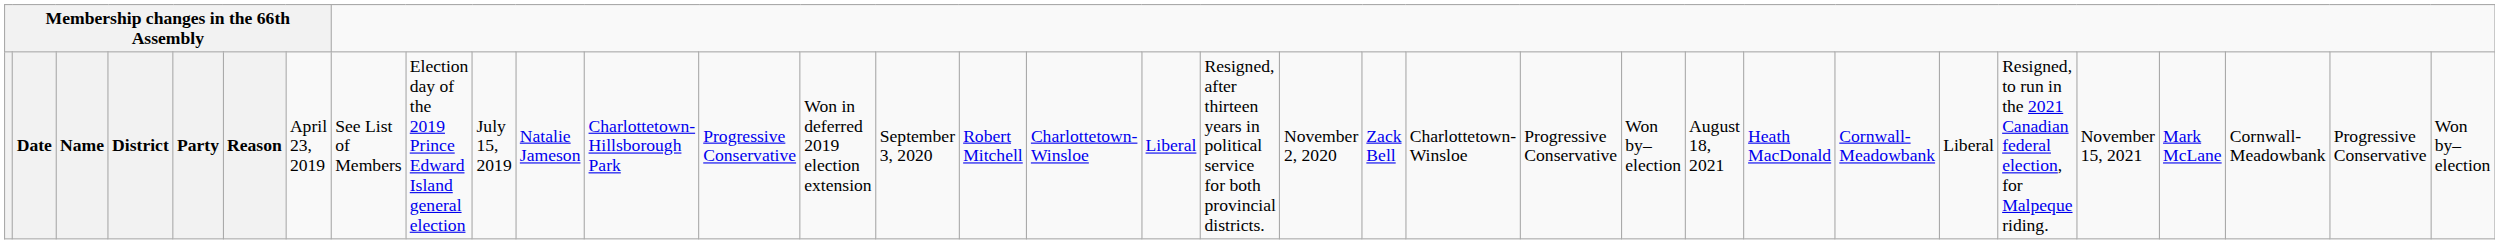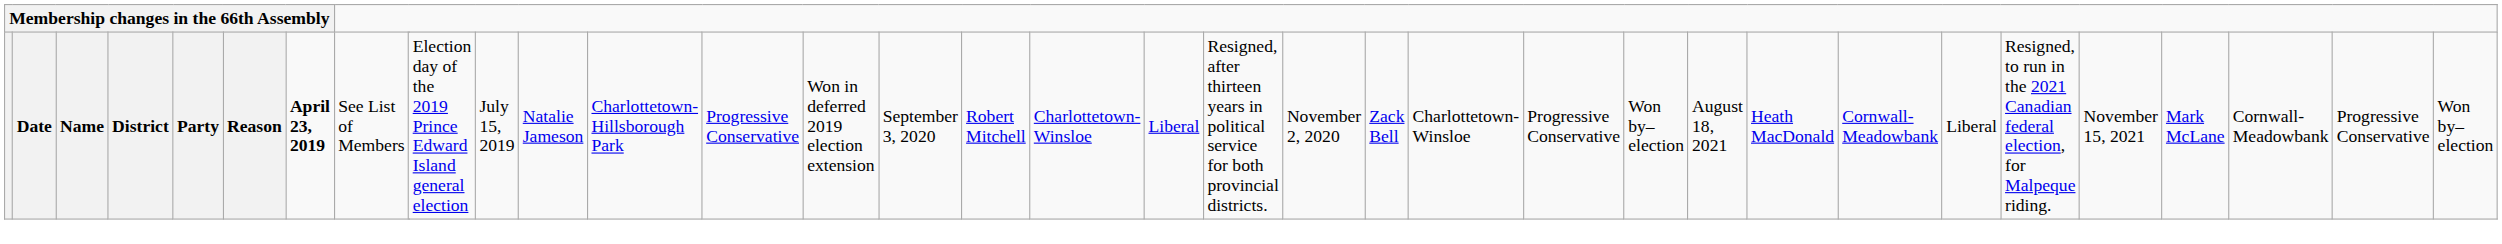(308, 145) normal -> (310, 125) bold
